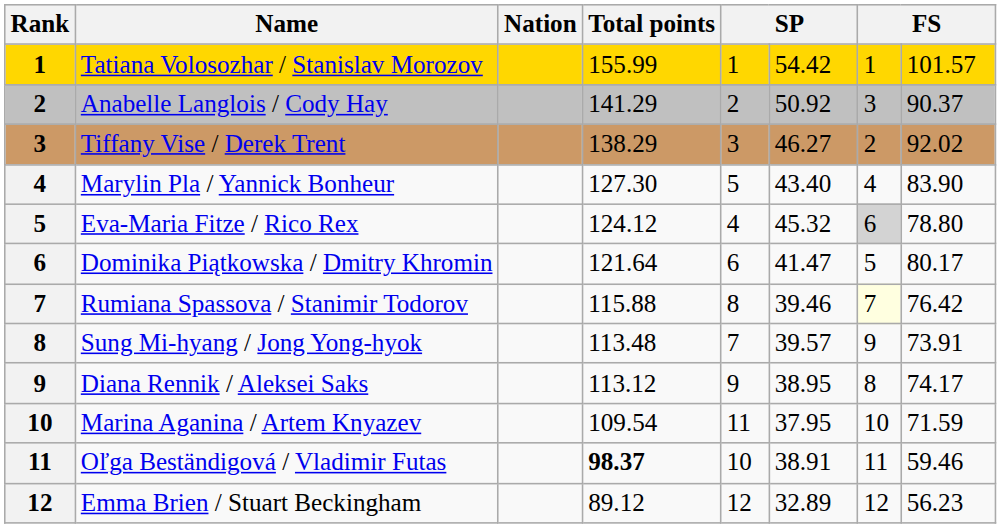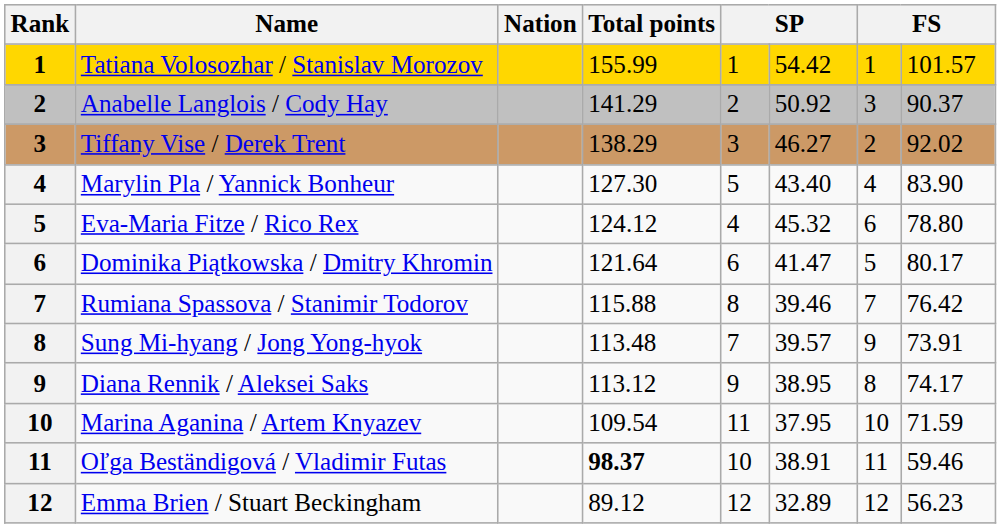(870, 223) lightgrey background -> (870, 223) no background
(870, 303) lightyellow background -> (870, 303) no background
